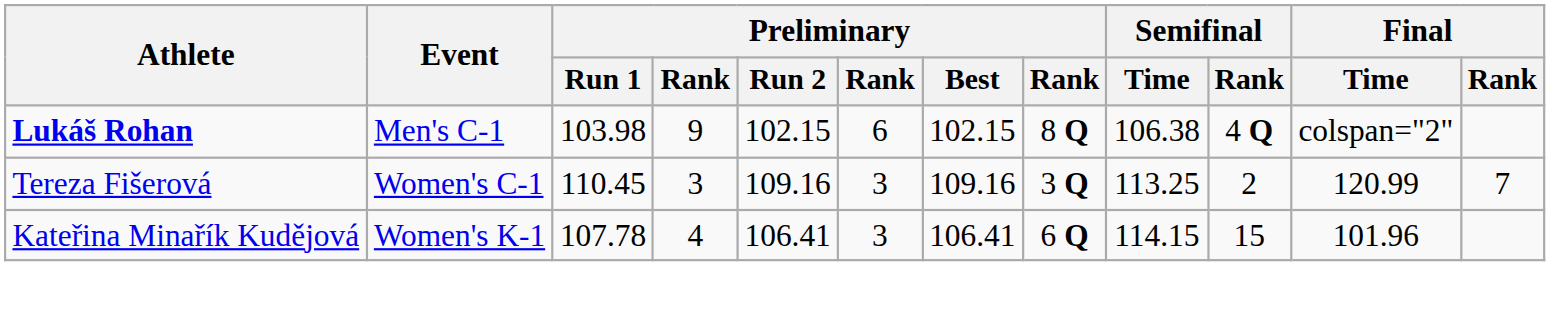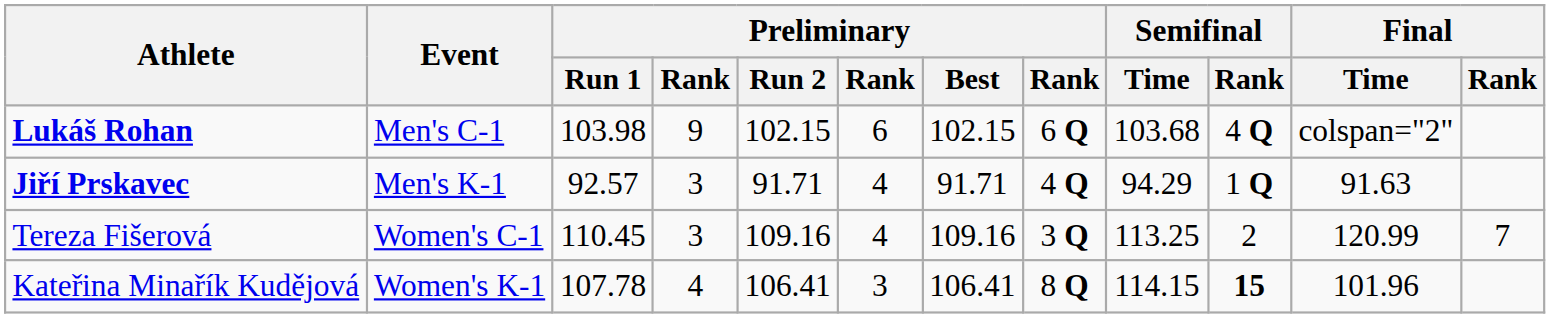(1065, 131) 8 Q -> (1065, 131) 6 Q
(1157, 131) 106.38 -> (1157, 131) 103.68
+ row: (101, 183)
(880, 183) 3 -> (880, 235) 4
(1065, 235) 6 Q -> (1065, 286) 8 Q
(1249, 235) normal -> (1249, 286) bold
